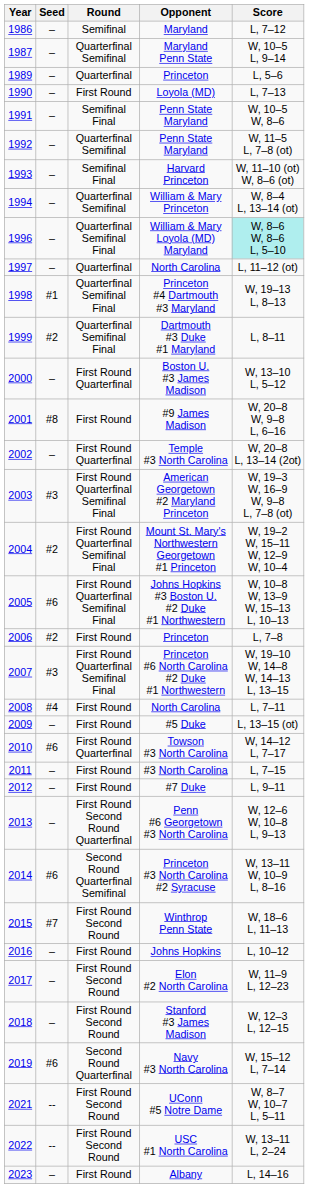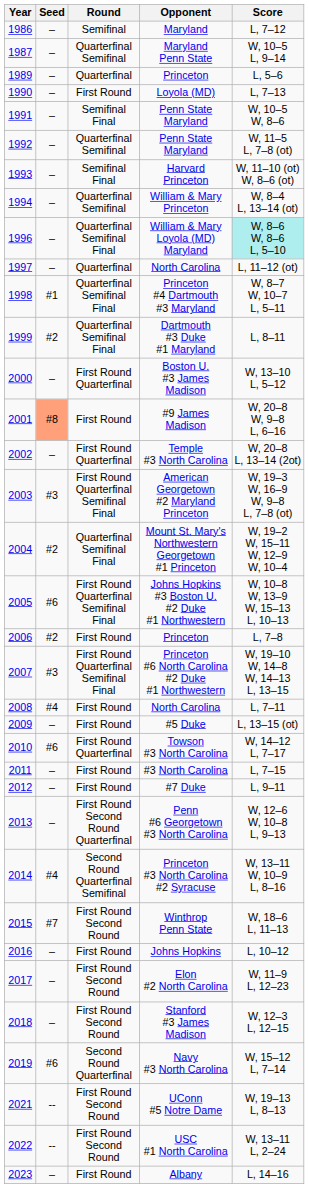(268, 296) W, 19–13 L, 8–13 -> (268, 296) W, 8–7 W, 10–7 L, 5–11
(52, 419) no background -> (52, 419) lightsalmon background
(104, 549) First Round Quarterfinal Semifinal Final -> (104, 549) Quarterfinal Semifinal Final
(52, 876) #6 -> (52, 876) #4
(268, 1104) W, 8–7 W, 10–7 L, 5–11 -> (268, 1104) W, 19–13 L, 8–13
